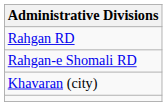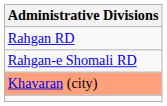(53, 83) no background -> (53, 83) lightsalmon background
